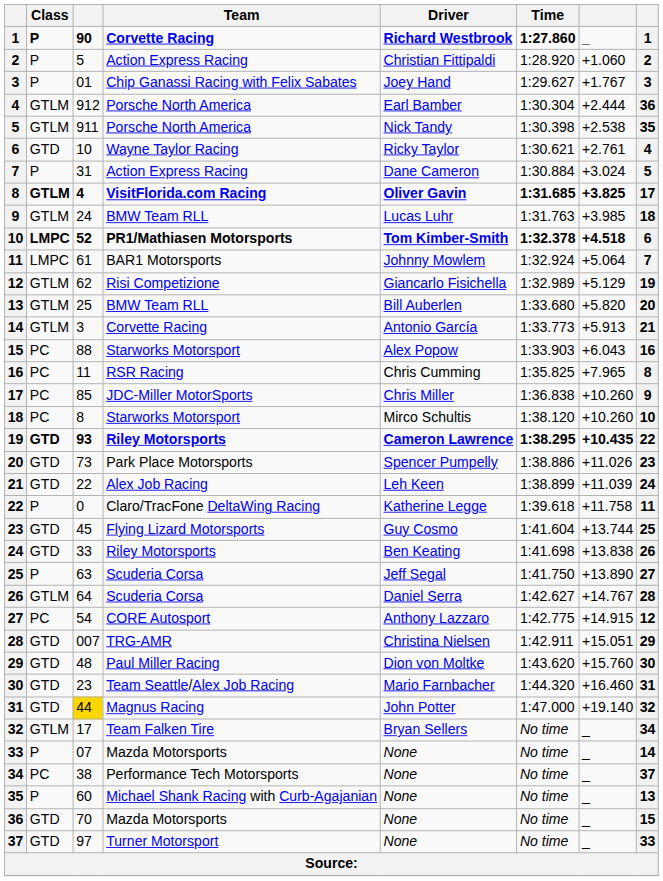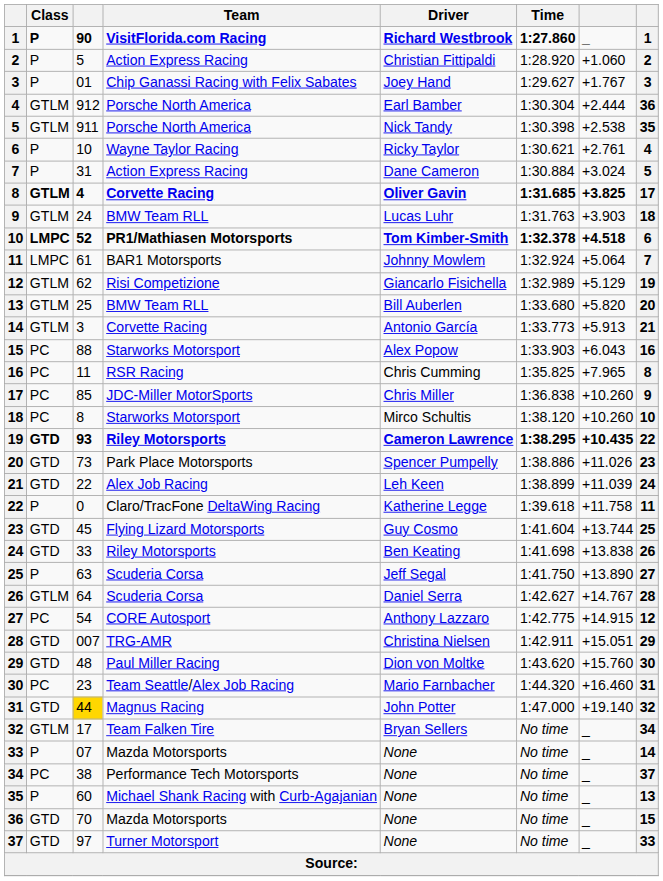(160, 37) Corvette Racing -> (186, 37) VisitFlorida.com Racing
(45, 149) GTD -> (35, 149) P
(186, 194) VisitFlorida.com Racing -> (160, 194) Corvette Racing
(604, 216) +3.985 -> (604, 216) +3.903
(45, 685) GTD -> (40, 685) PC
